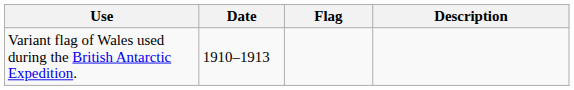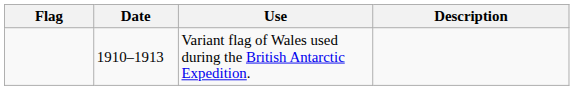columns swapped: (328, 16) <-> (102, 16)
